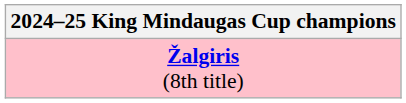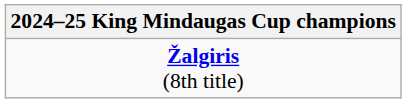(203, 68) pink background -> (203, 68) no background
